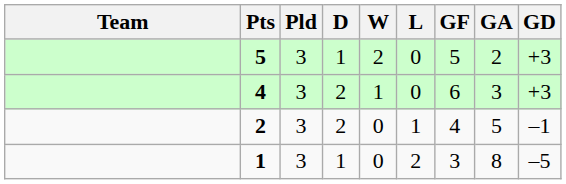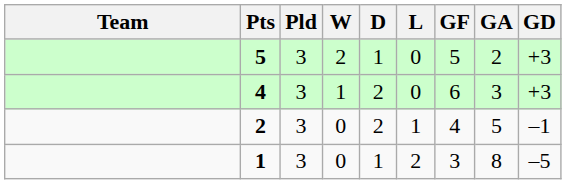columns swapped: (378, 21) <-> (341, 21)
